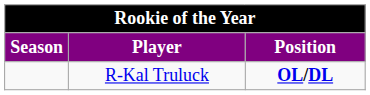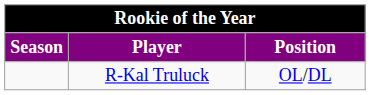(305, 75) bold -> (305, 75) normal
